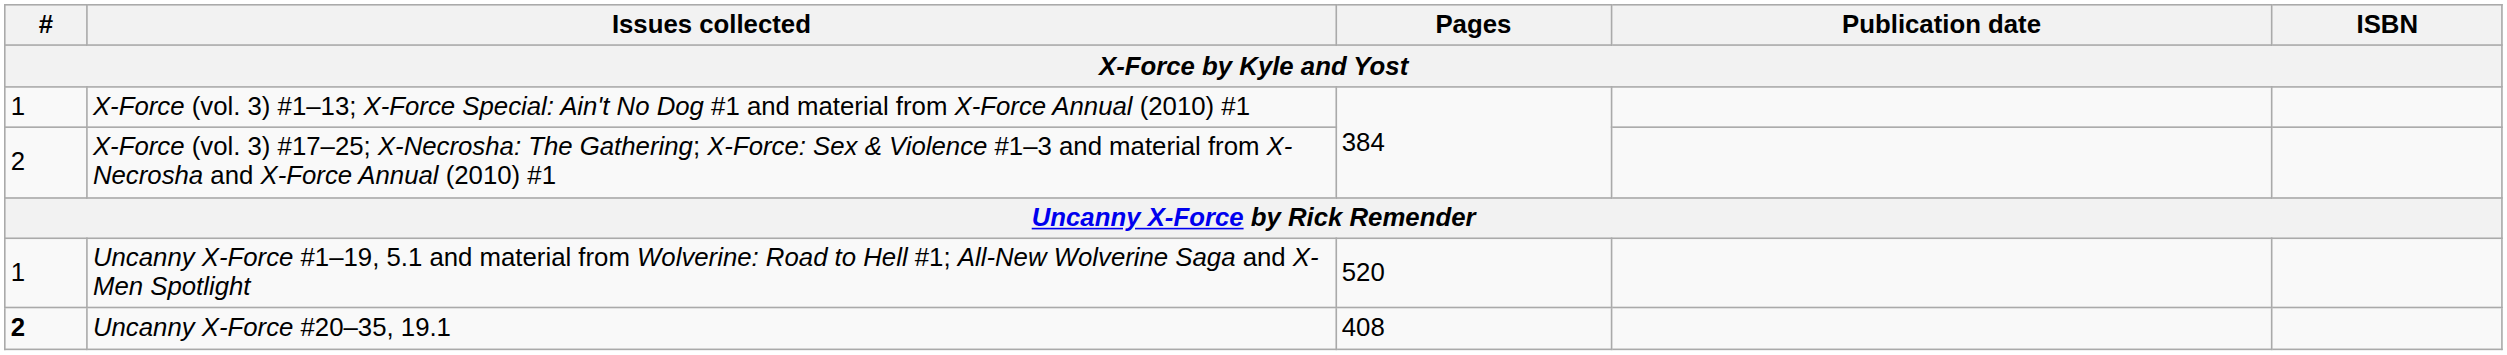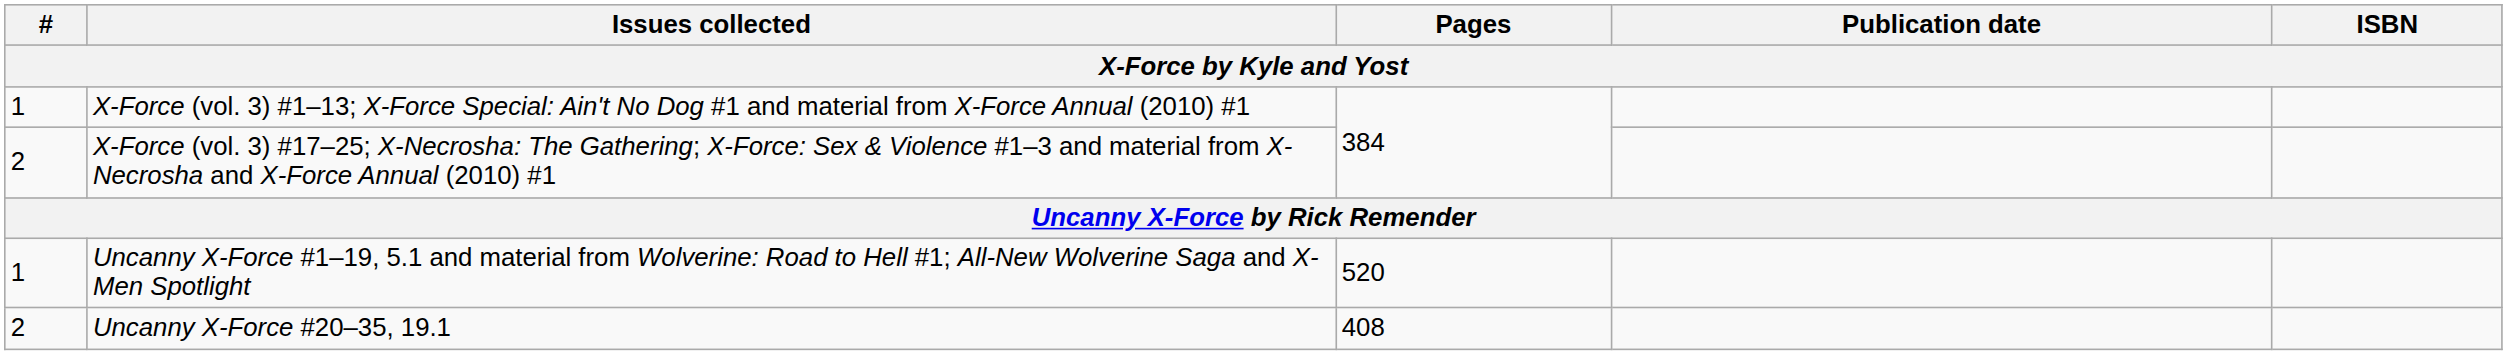(18, 328) bold -> (18, 328) normal
